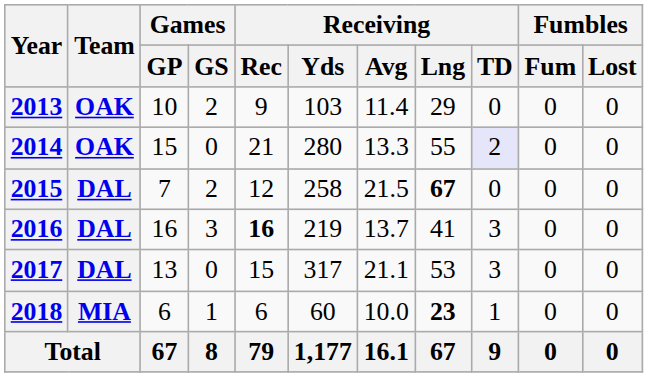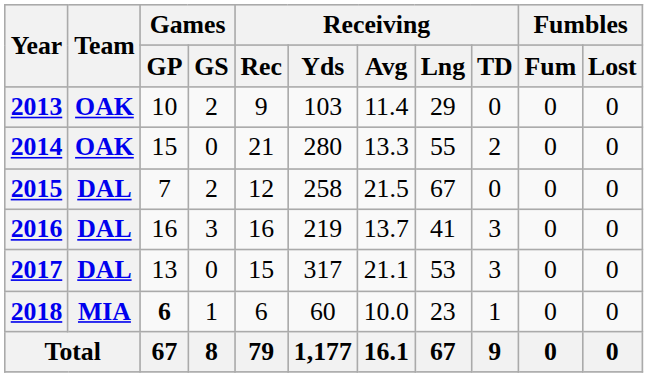(495, 147) lavender background -> (495, 147) no background
(443, 188) bold -> (443, 188) normal
(261, 229) bold -> (261, 229) normal
(164, 310) normal -> (164, 310) bold
(443, 310) bold -> (443, 310) normal
